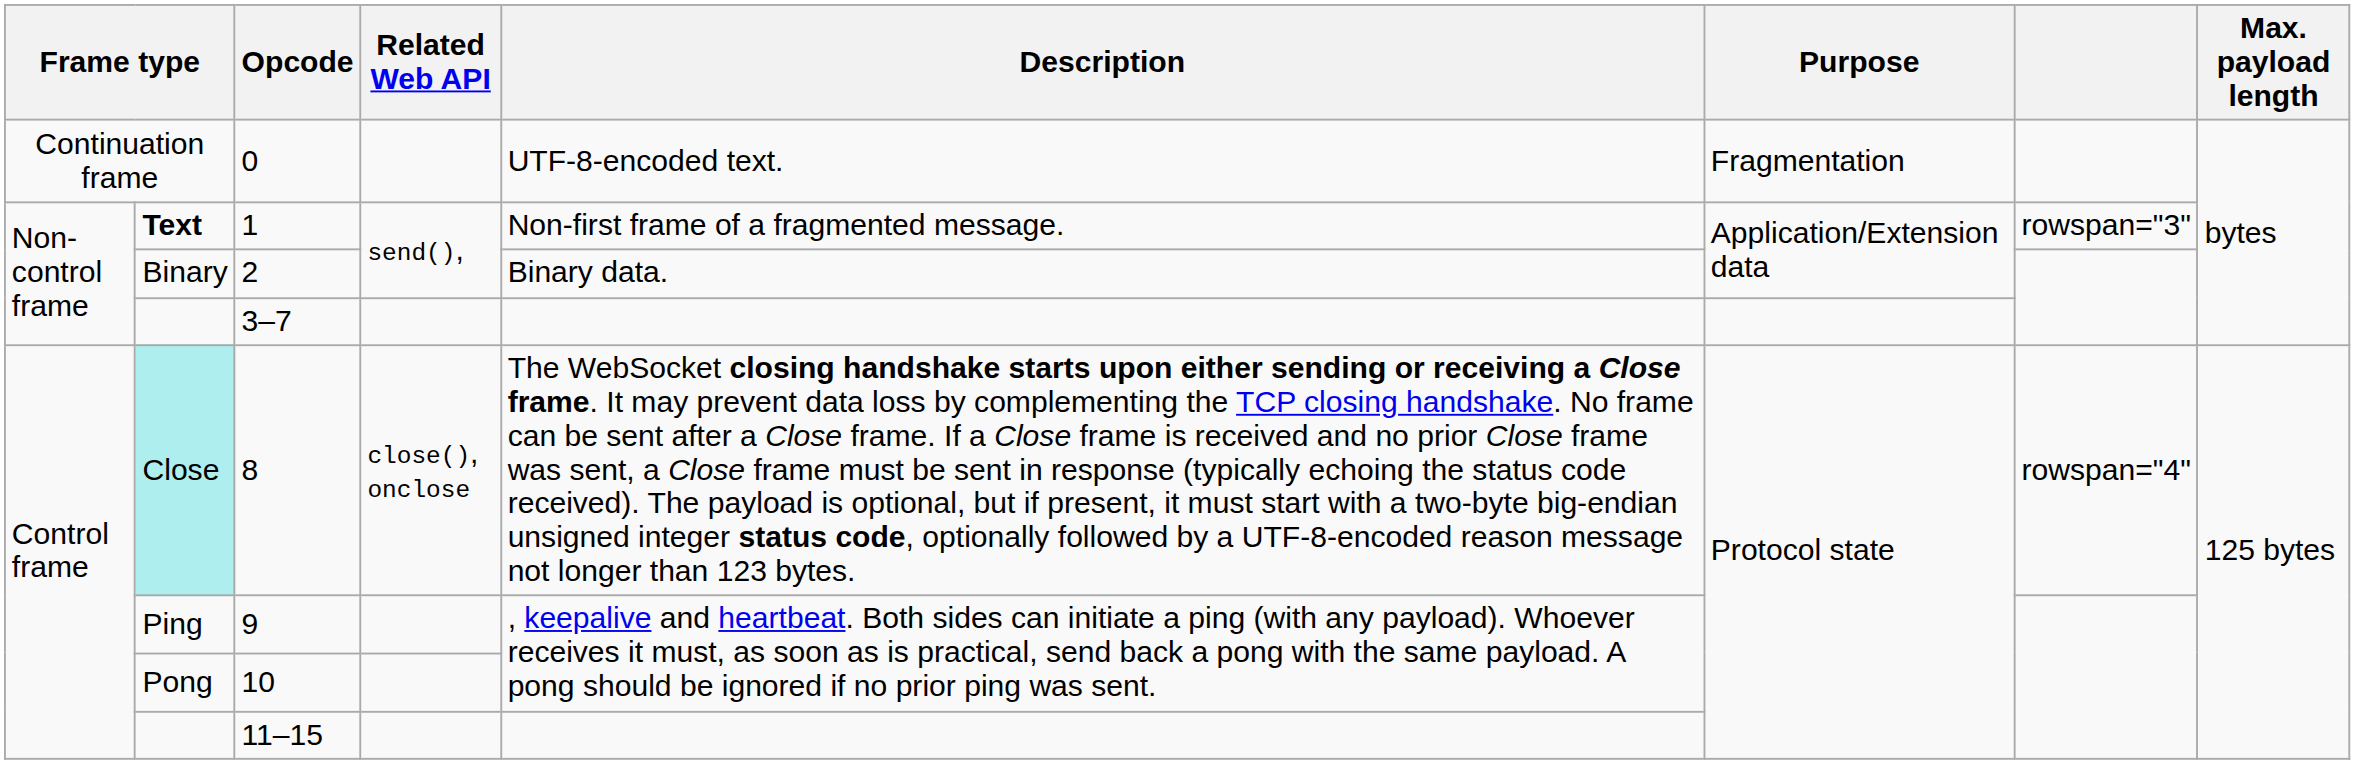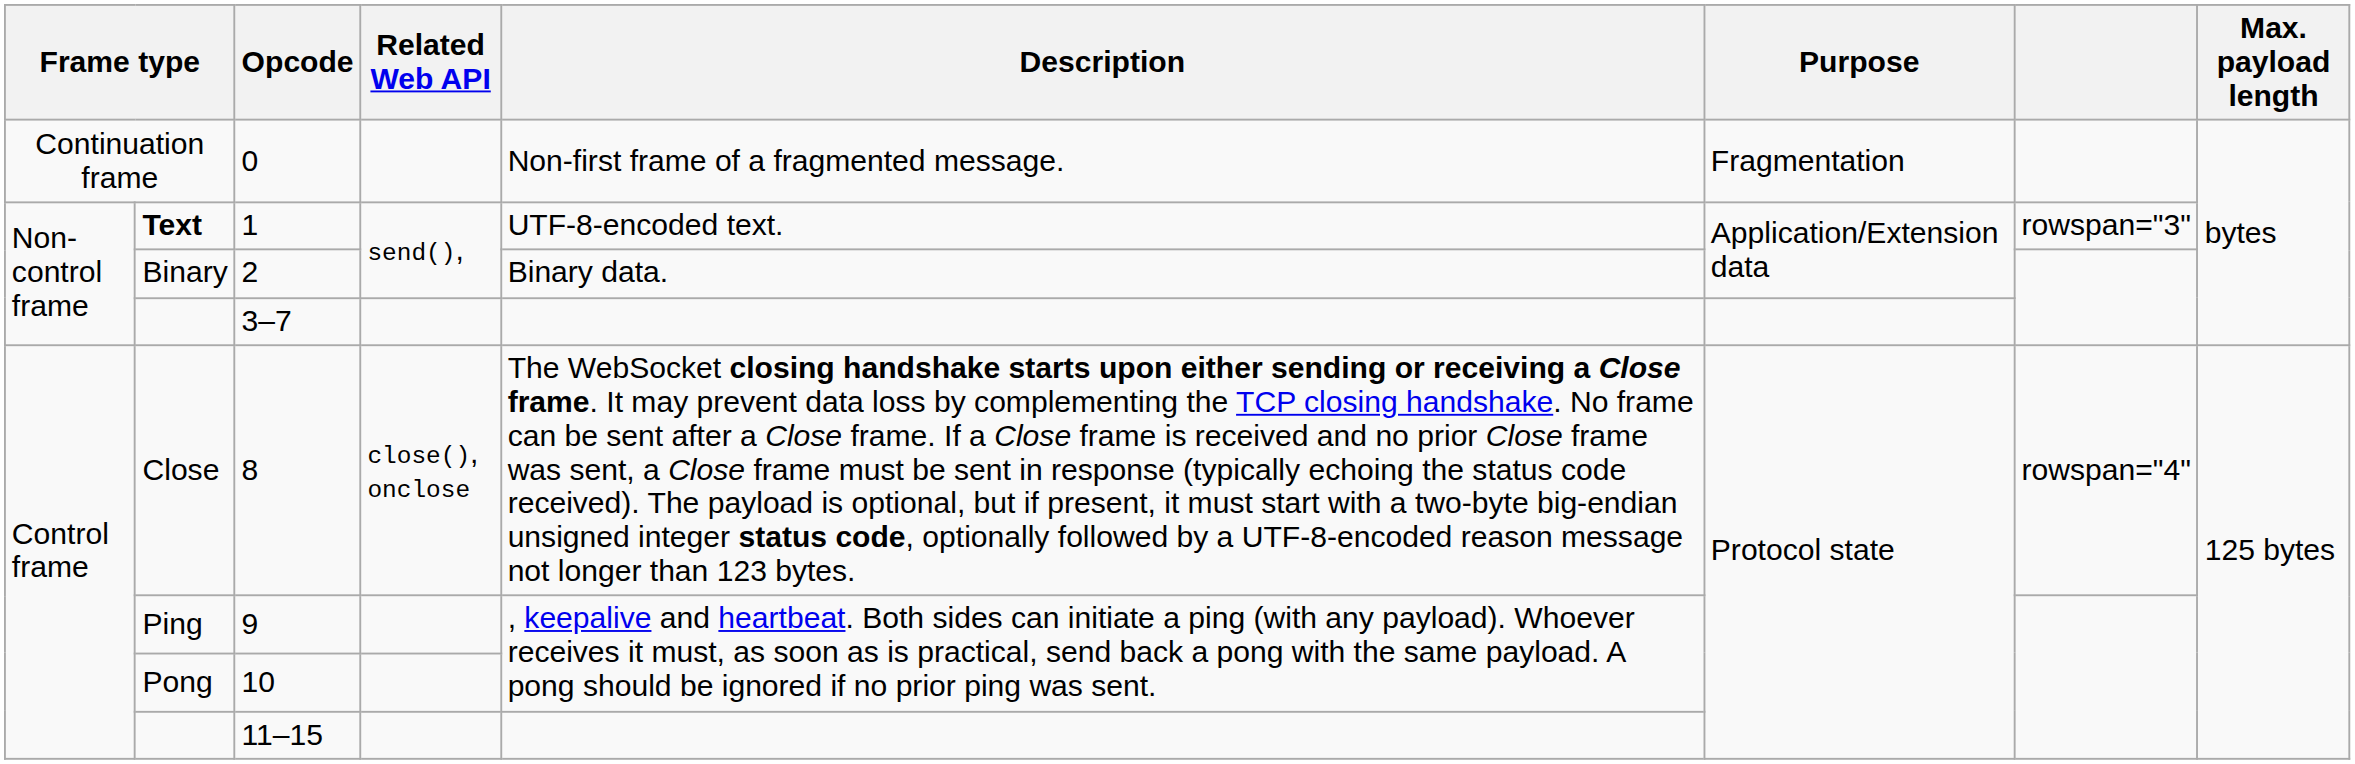(646, 160) UTF-8-encoded text. -> (786, 160) Non-first frame of a fragmented message.
(786, 225) Non-first frame of a fragmented message. -> (646, 225) UTF-8-encoded text.
(181, 469) paleturquoise background -> (181, 469) no background
